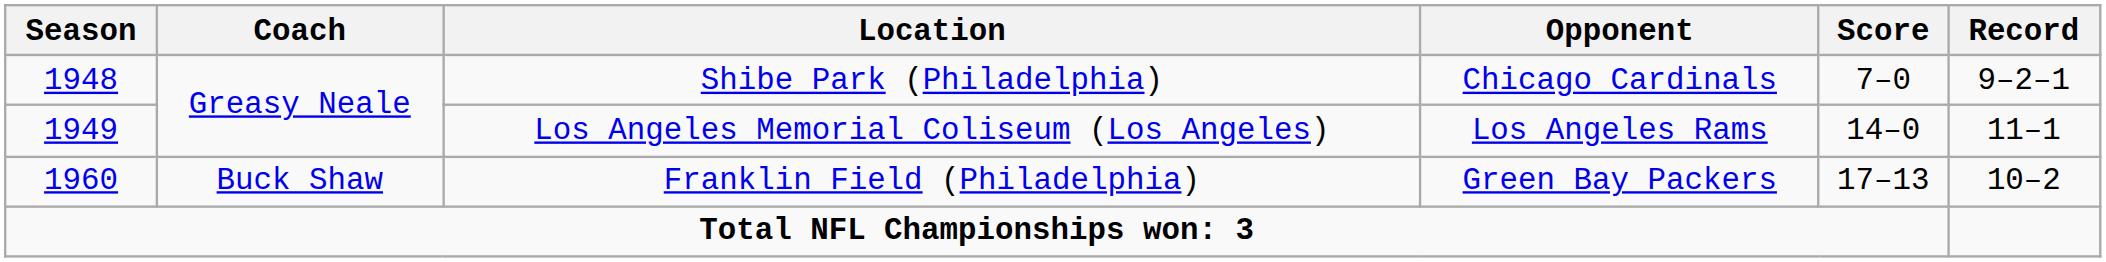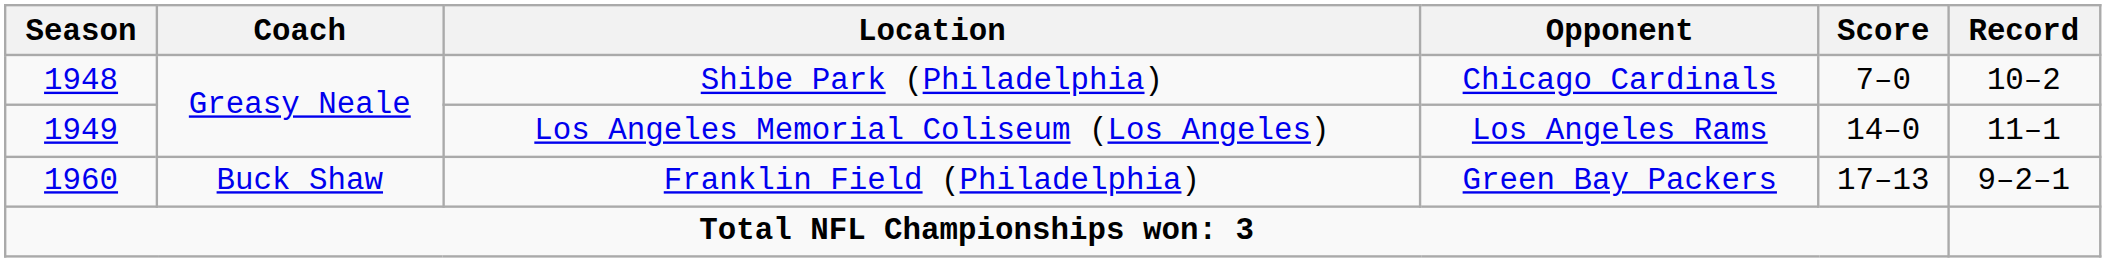(2024, 81) 9–2–1 -> (2024, 81) 10–2
(2024, 181) 10–2 -> (2024, 181) 9–2–1
